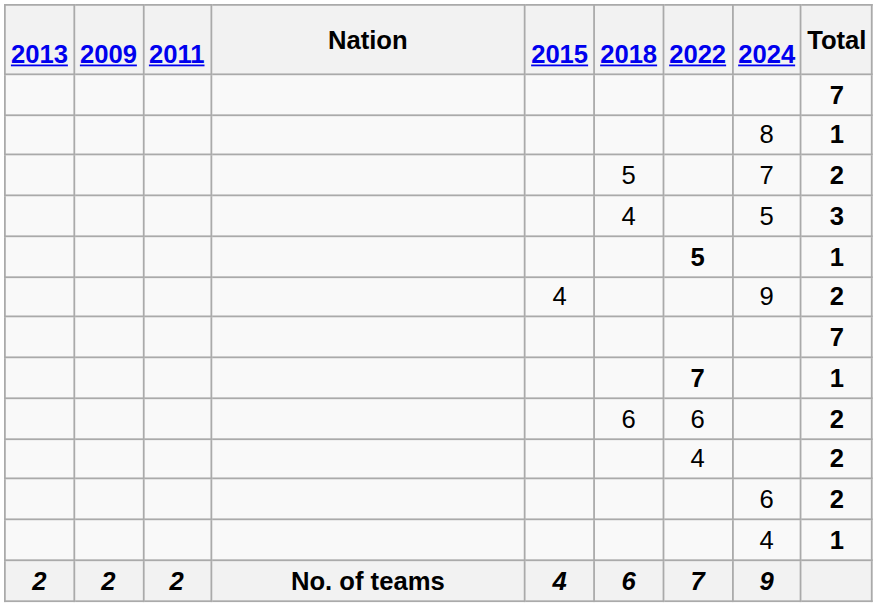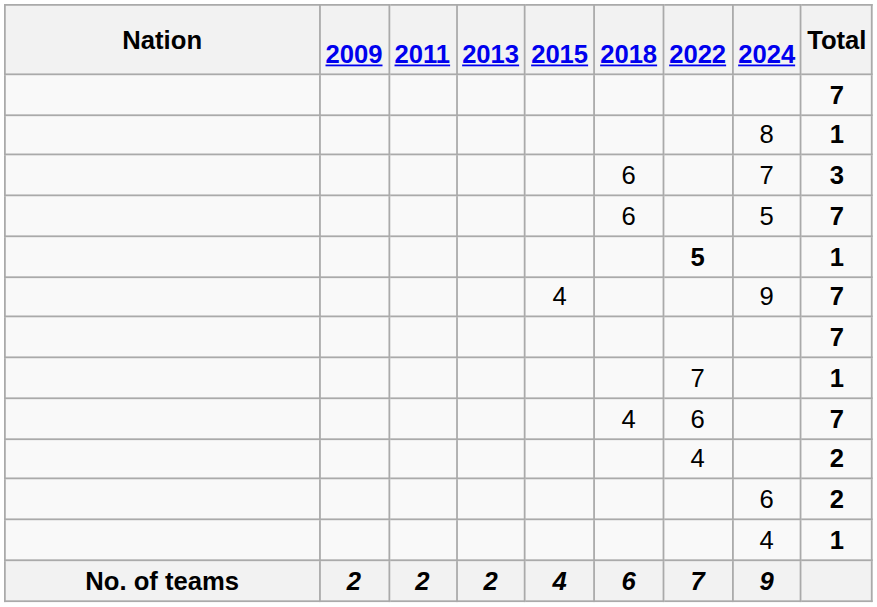columns swapped: (368, 40) <-> (39, 54)
(629, 175) 5 -> (629, 175) 6
(837, 175) 2 -> (837, 175) 3
(629, 216) 4 -> (629, 216) 6
(837, 216) 3 -> (837, 216) 7
(837, 297) 2 -> (837, 297) 7
(698, 378) bold -> (698, 378) normal
(629, 418) 6 -> (629, 418) 4
(837, 418) 2 -> (837, 418) 7
